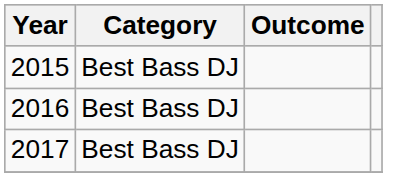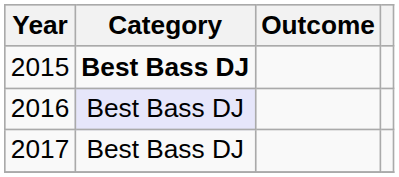(160, 66) normal -> (165, 66) bold
(160, 108) no background -> (165, 108) lavender background
